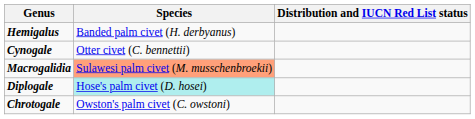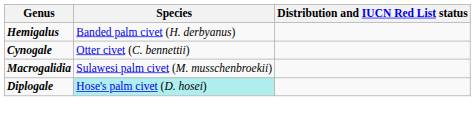(174, 68) lightsalmon background -> (174, 68) no background
- row: (34, 104)
